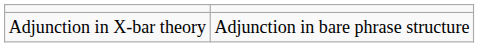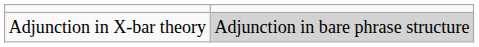(342, 27) no background -> (342, 27) lightgrey background
